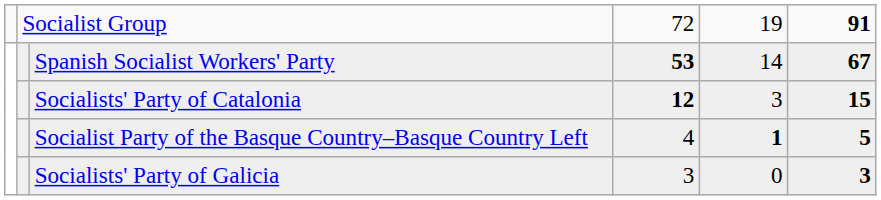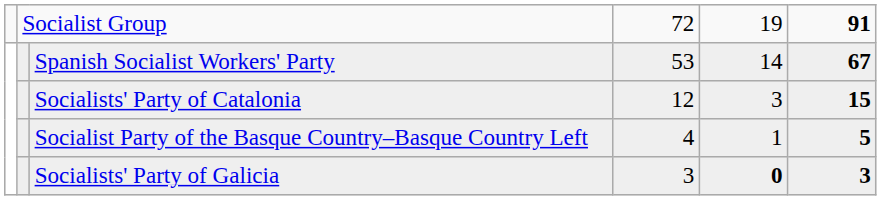(683, 61) bold -> (683, 61) normal
(683, 99) bold -> (683, 99) normal
(777, 137) bold -> (777, 137) normal
(777, 175) normal -> (777, 175) bold
